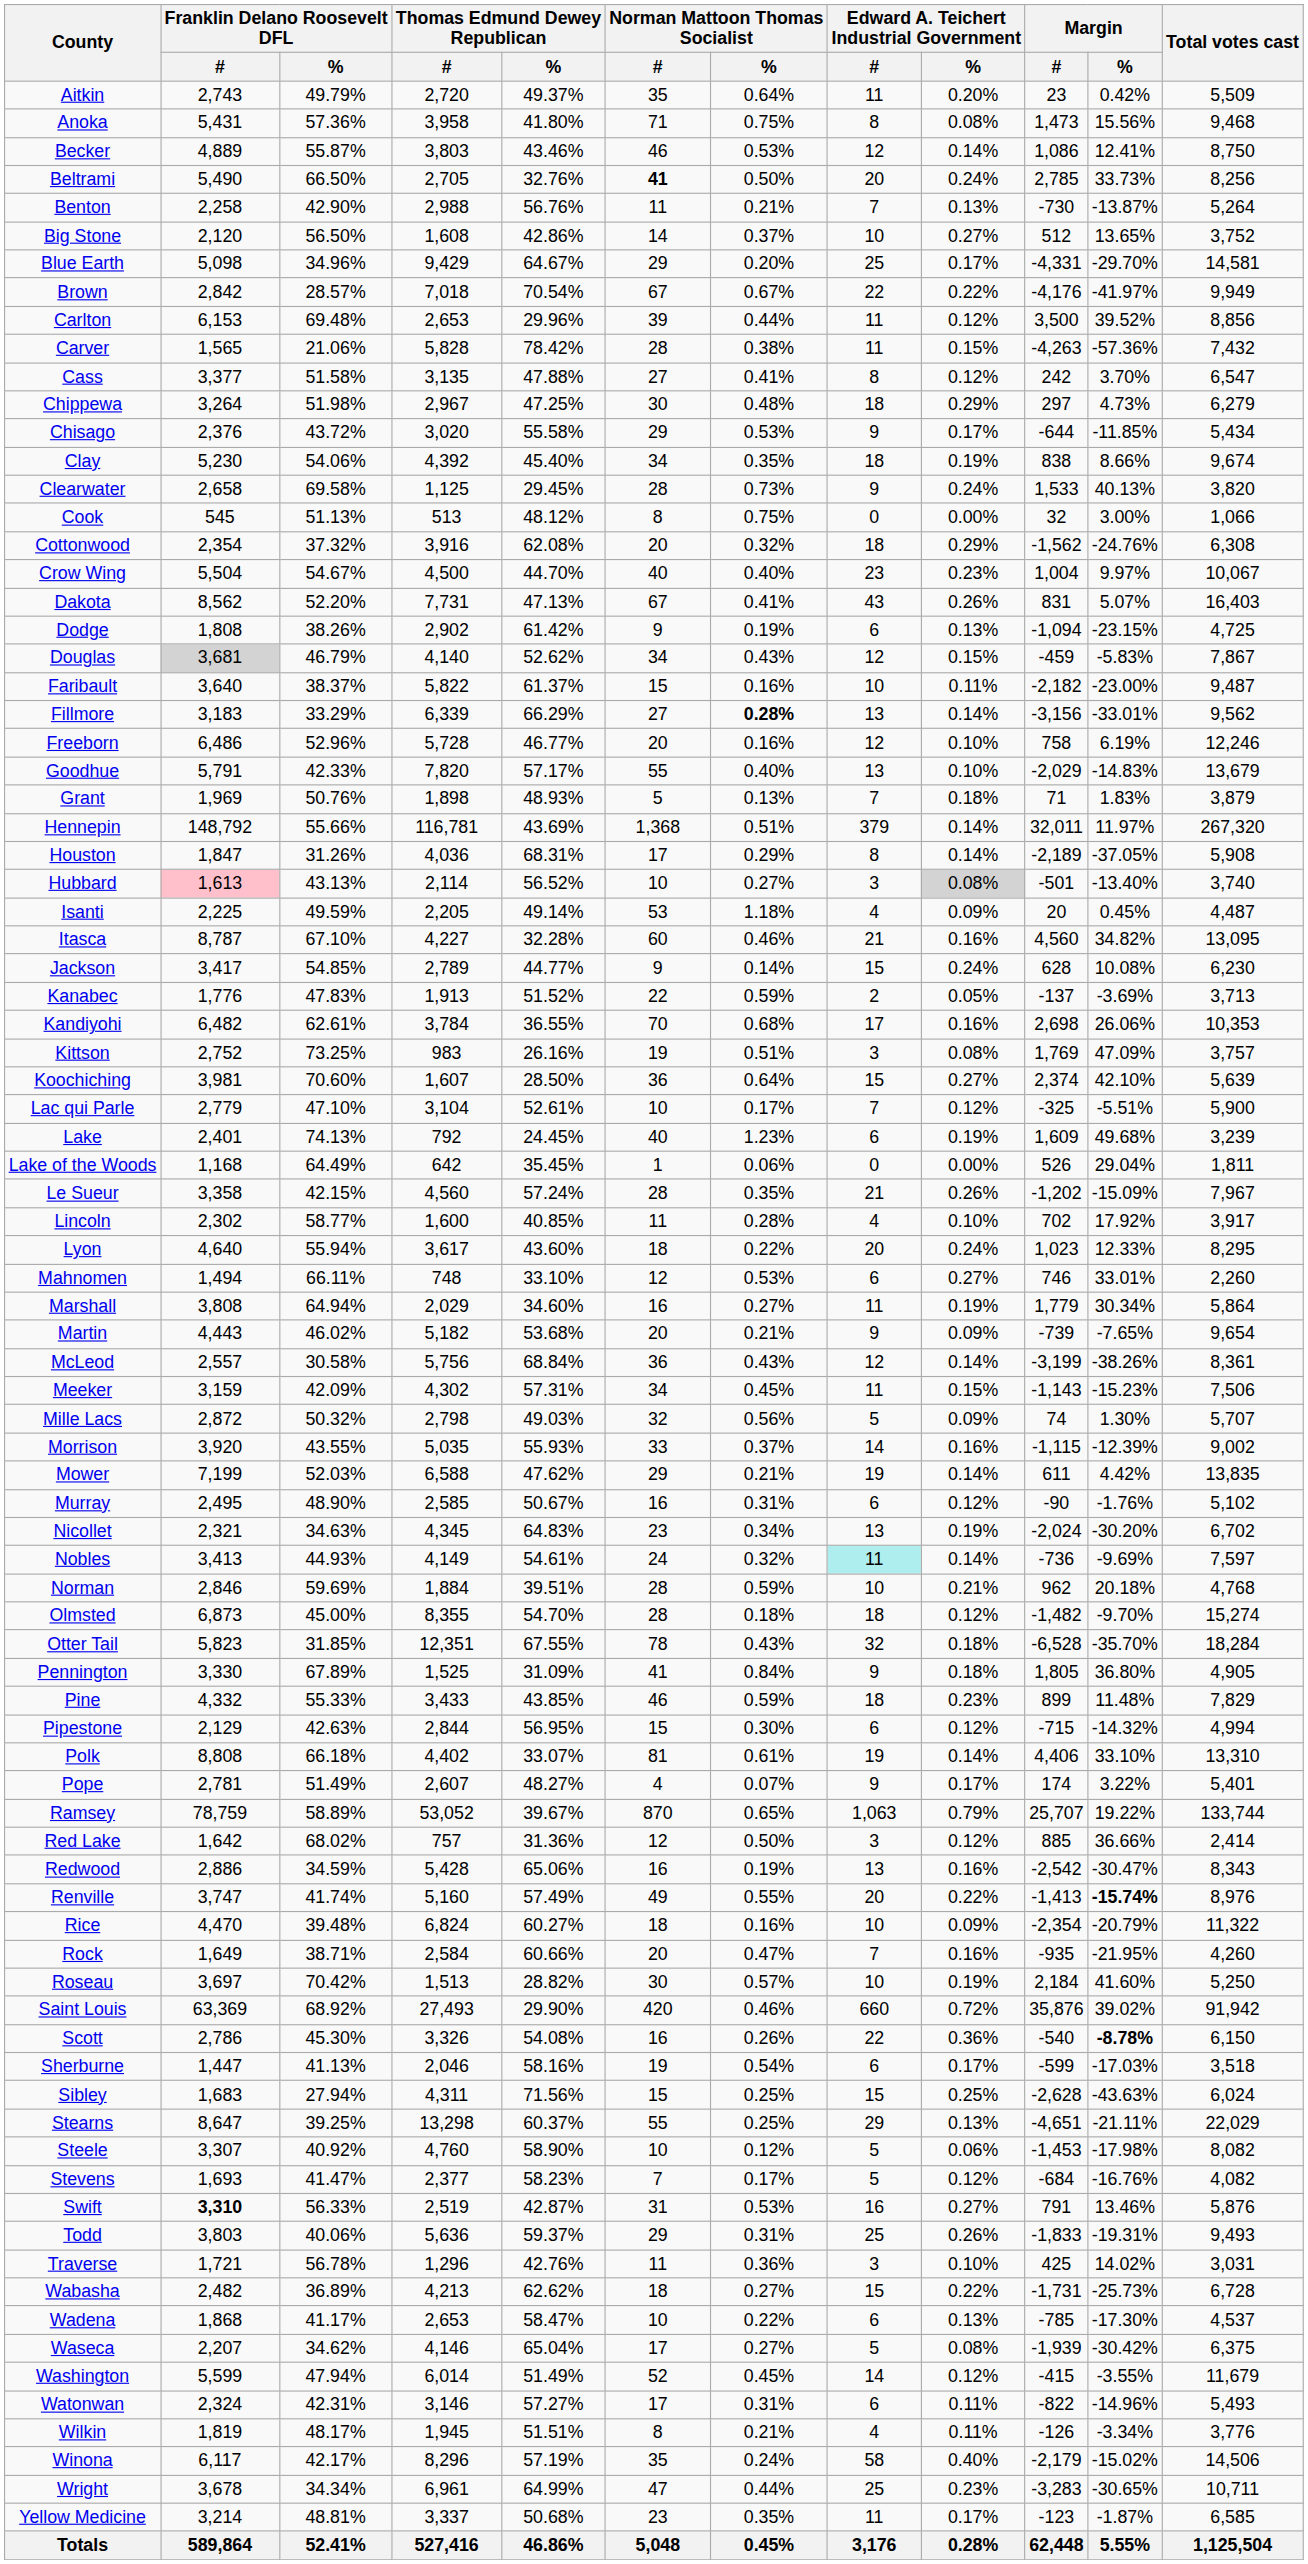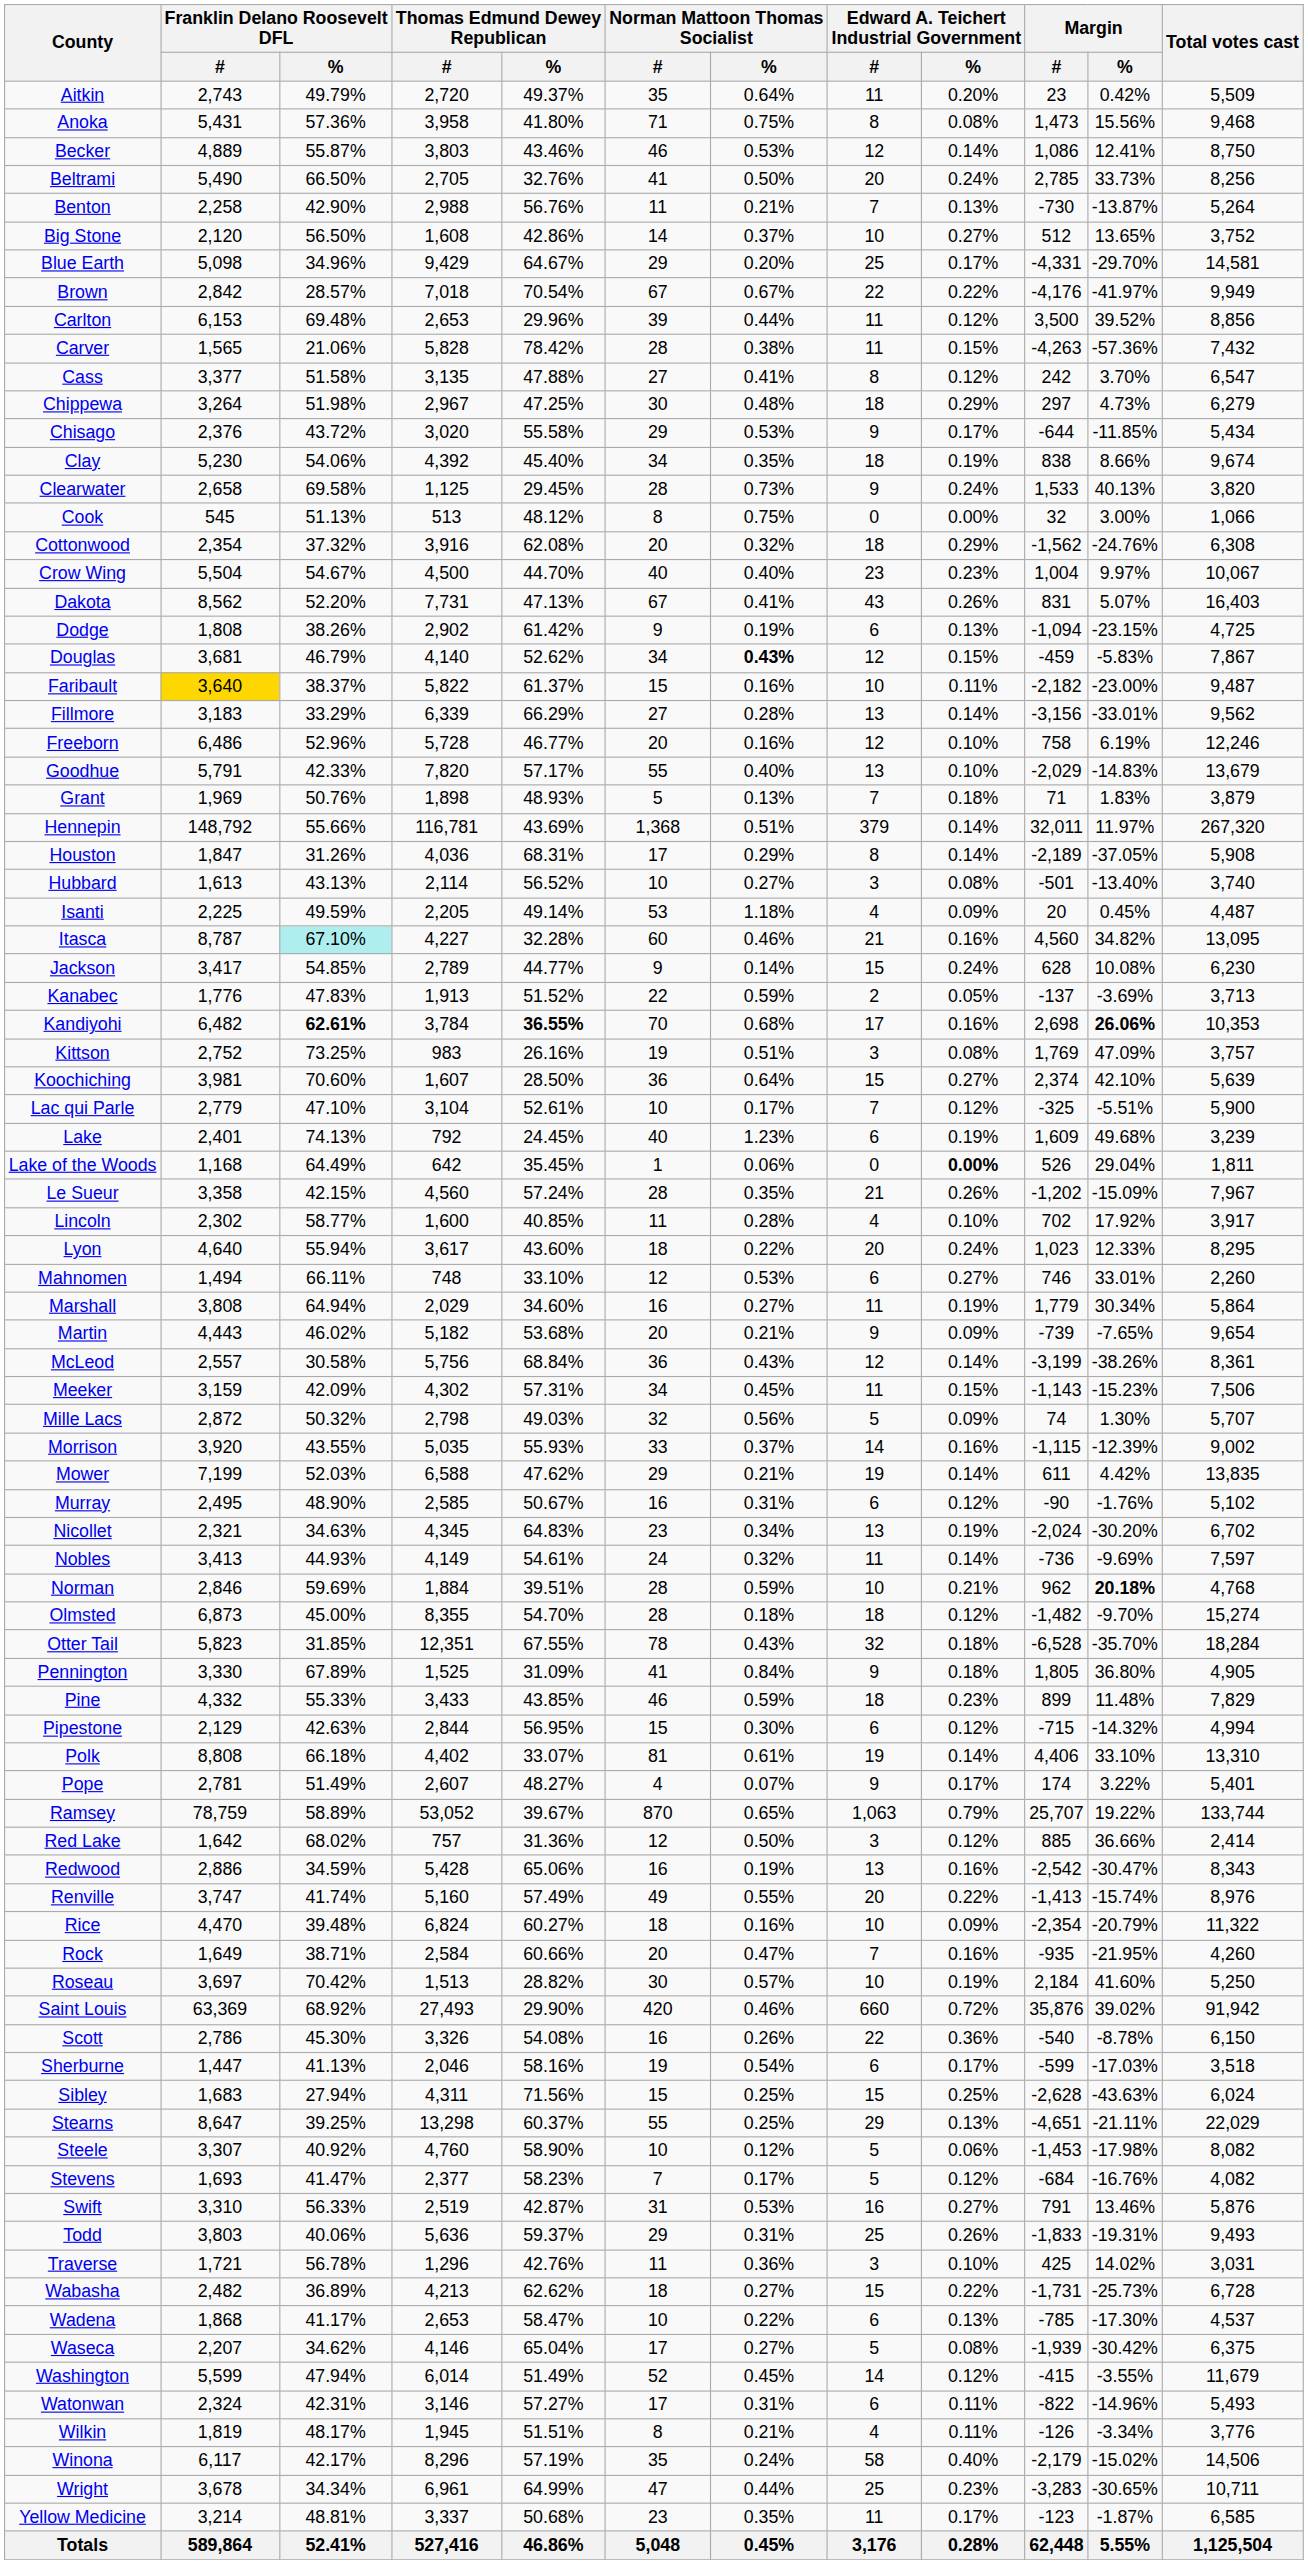(658, 179) bold -> (658, 179) normal
(220, 658) lightgrey background -> (220, 658) no background
(769, 658) normal -> (769, 658) bold
(220, 686) no background -> (220, 686) gold background
(769, 714) bold -> (769, 714) normal
(220, 883) pink background -> (220, 883) no background
(973, 883) lightgrey background -> (973, 883) no background
(336, 939) no background -> (336, 939) paleturquoise background
(336, 1024) normal -> (336, 1024) bold
(553, 1024) normal -> (553, 1024) bold
(1125, 1024) normal -> (1125, 1024) bold
(973, 1165) normal -> (973, 1165) bold
(874, 1559) paleturquoise background -> (874, 1559) no background
(1125, 1587) normal -> (1125, 1587) bold
(1125, 1897) bold -> (1125, 1897) normal
(1125, 2038) bold -> (1125, 2038) normal
(220, 2207) bold -> (220, 2207) normal
